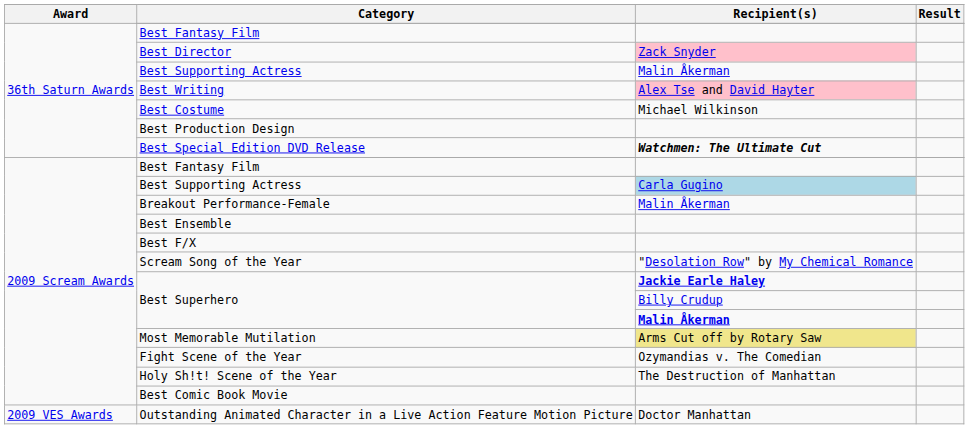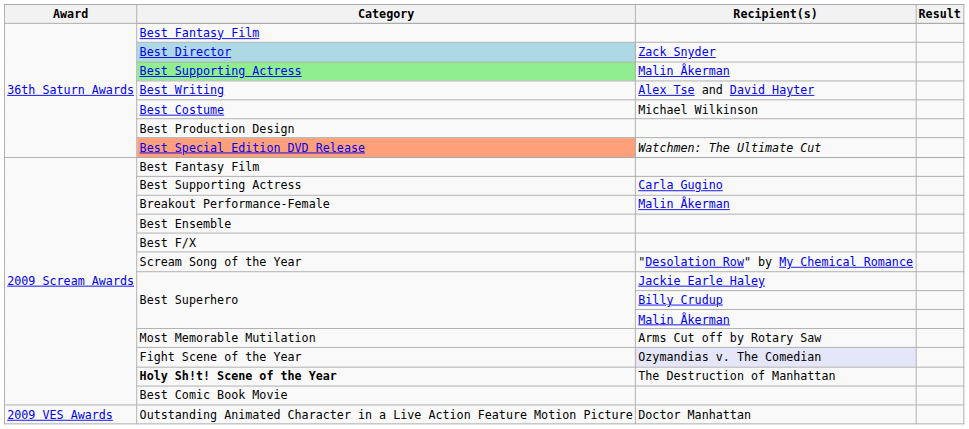(185, 52) no background -> (185, 52) lightblue background
(677, 52) pink background -> (677, 52) no background
(221, 71) no background -> (221, 71) lightgreen background
(726, 90) pink background -> (726, 90) no background
(252, 147) no background -> (252, 147) lightsalmon background
(730, 147) bold -> (730, 147) normal
(681, 186) lightblue background -> (681, 186) no background
(702, 281) bold -> (702, 281) normal
(684, 319) bold -> (684, 319) normal
(730, 338) khaki background -> (730, 338) no background
(730, 357) no background -> (730, 357) lavender background
(238, 376) normal -> (238, 376) bold
